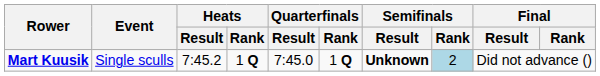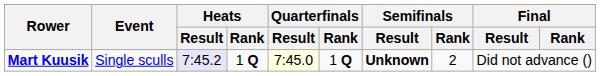(202, 61) no background -> (202, 61) lavender background
(294, 61) no background -> (294, 61) lightyellow background
(453, 61) lightblue background -> (453, 61) no background
